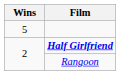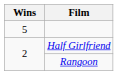(80, 45) bold -> (79, 45) normal
